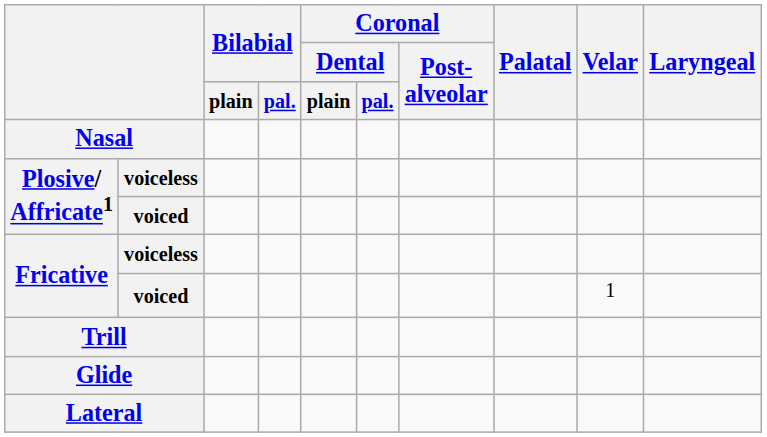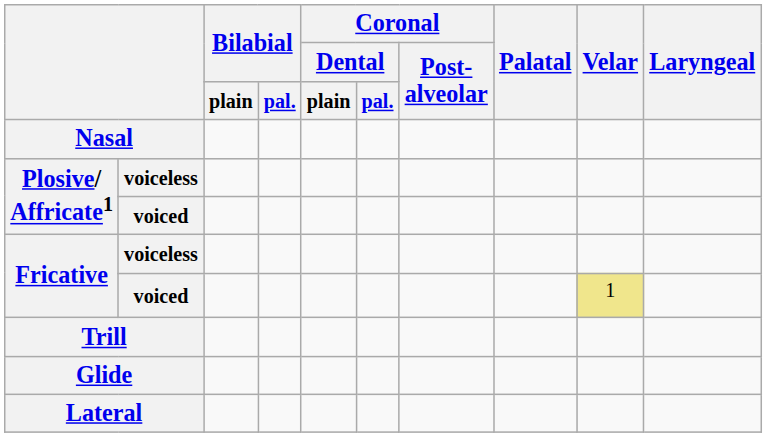(610, 290) no background -> (610, 290) khaki background
